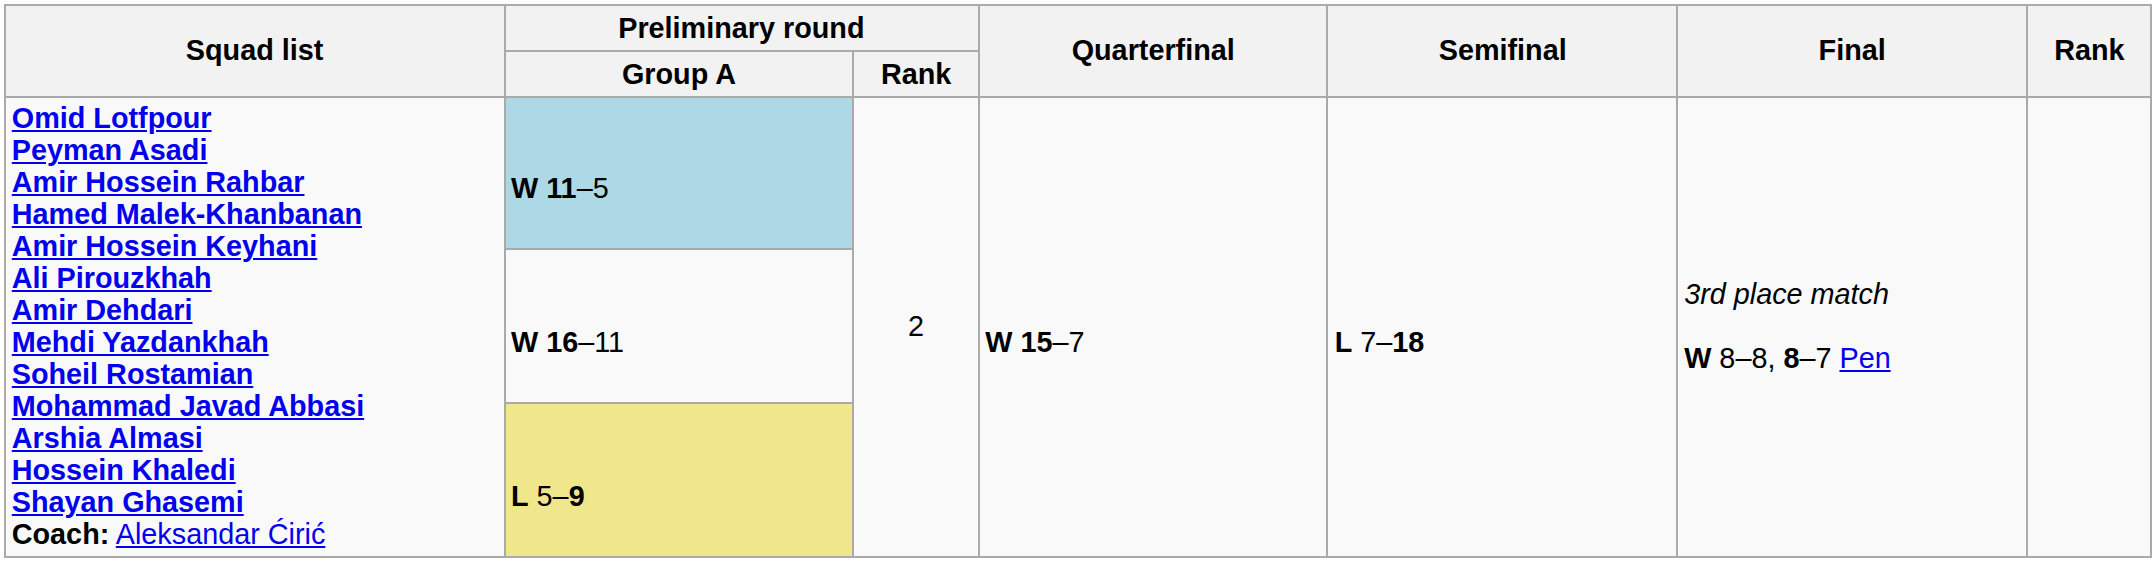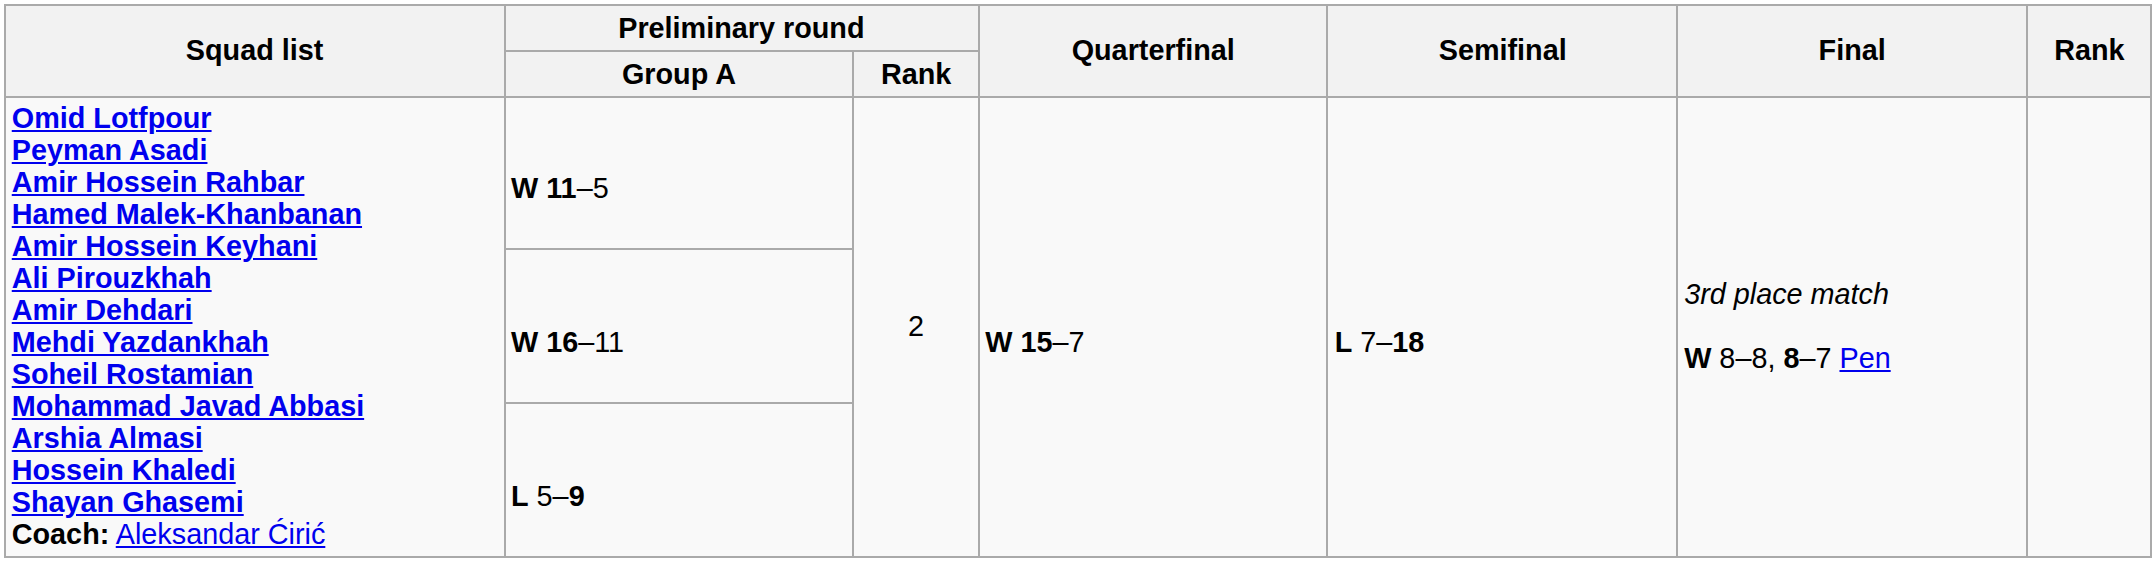(560, 189) lightblue background -> (560, 189) no background
(548, 497) khaki background -> (548, 497) no background
